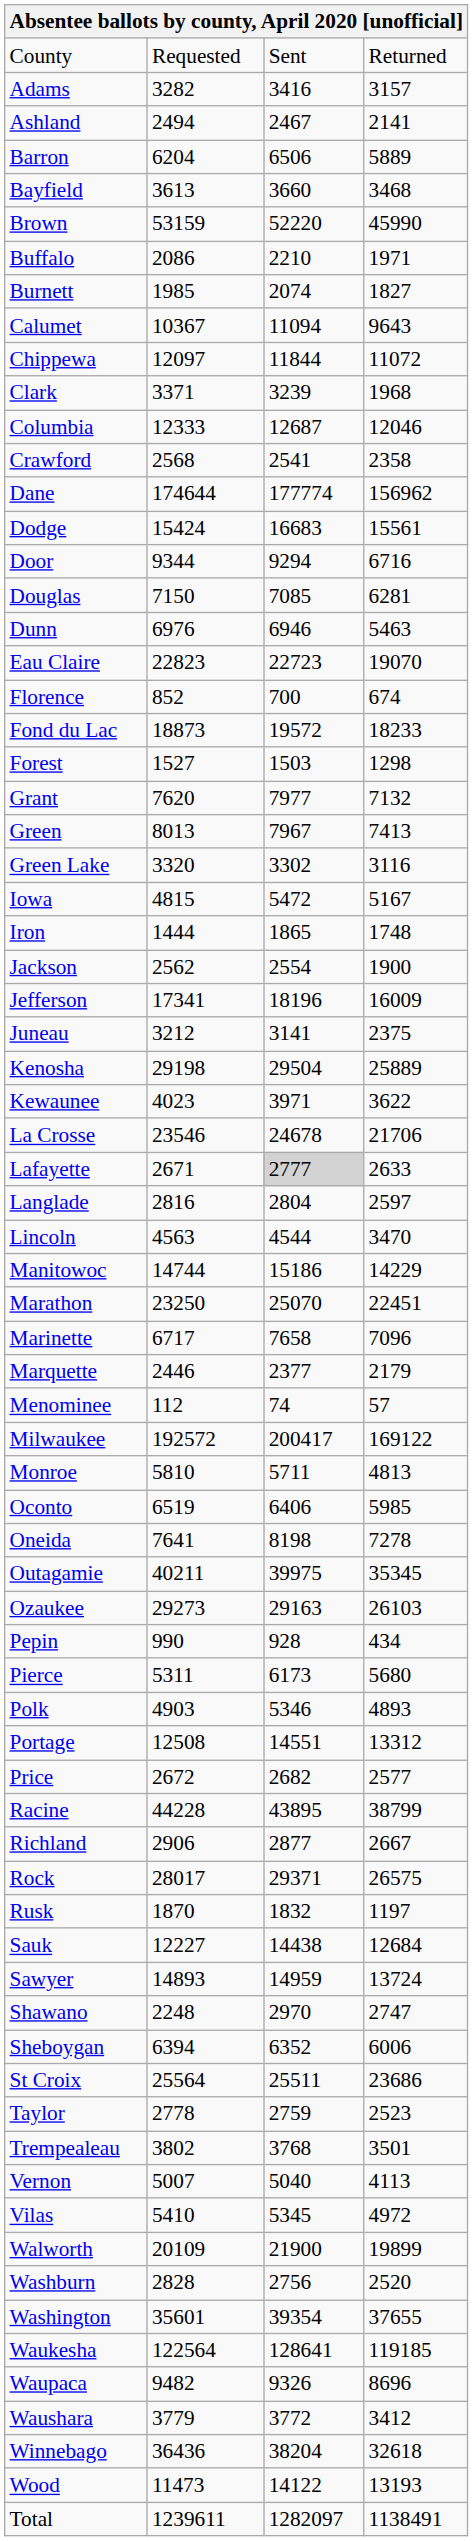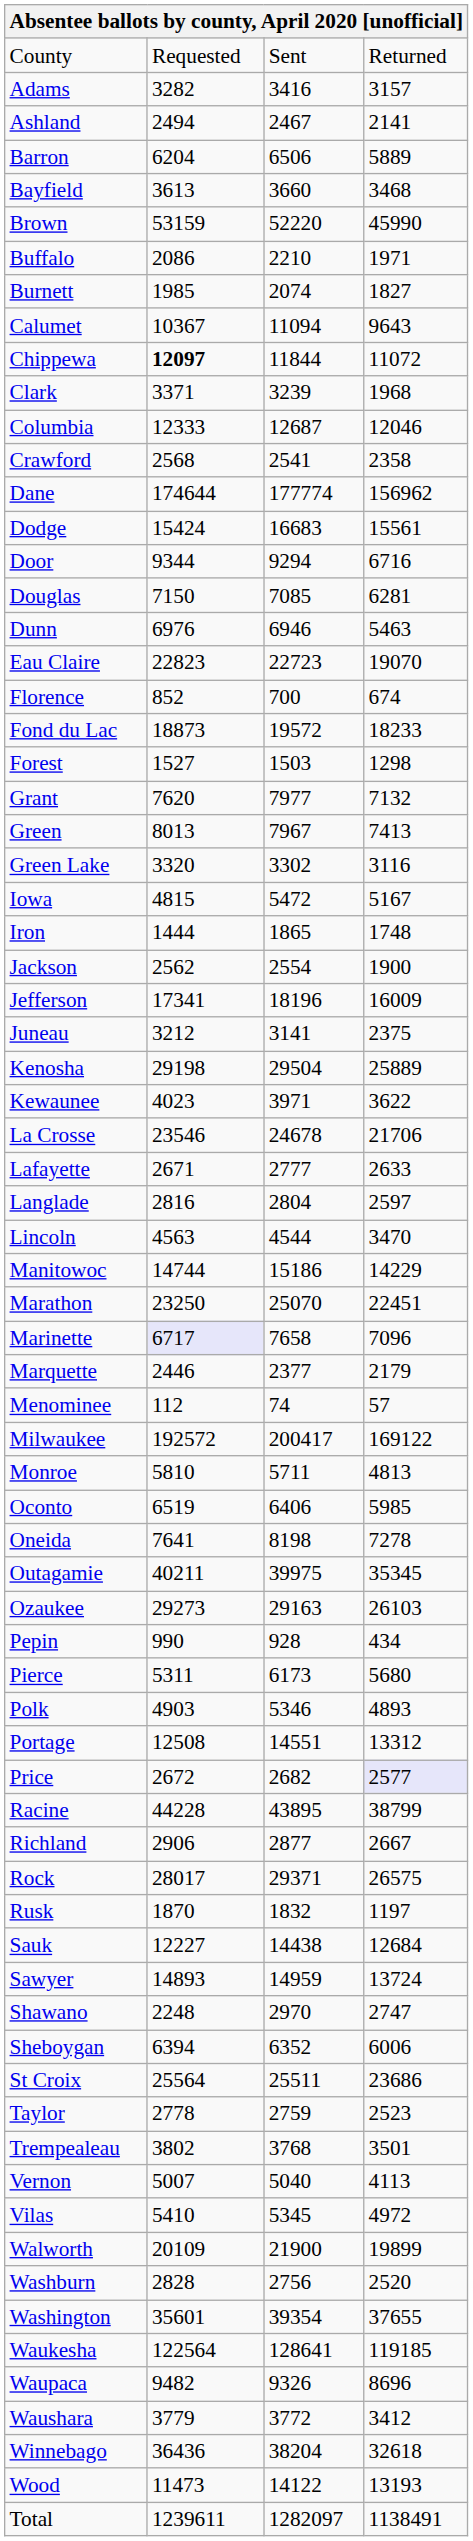(179, 358) normal -> (179, 358) bold
(290, 1168) lightgrey background -> (290, 1168) no background
(173, 1337) no background -> (173, 1337) lavender background
(390, 1776) no background -> (390, 1776) lavender background
